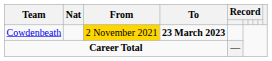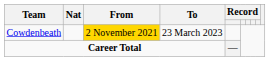(194, 32) bold -> (192, 32) normal
